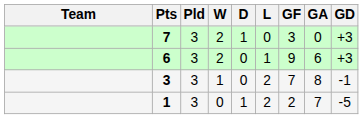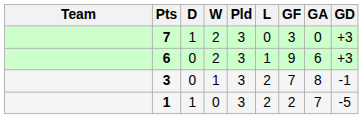columns swapped: (194, 15) <-> (243, 15)
